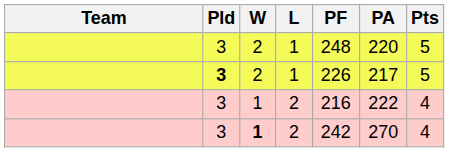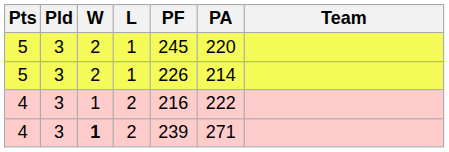columns swapped: (104, 18) <-> (425, 18)
(336, 47) 248 -> (173, 47) 245
(221, 75) bold -> (59, 75) normal
(383, 75) 217 -> (221, 75) 214
(336, 132) 242 -> (173, 132) 239
(383, 132) 270 -> (221, 132) 271
